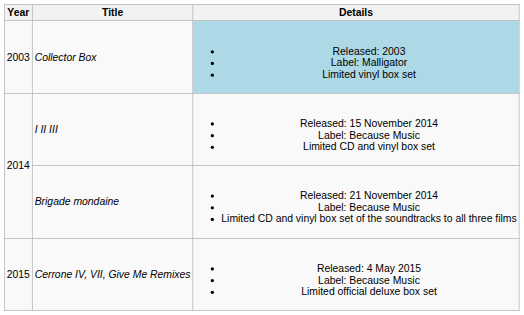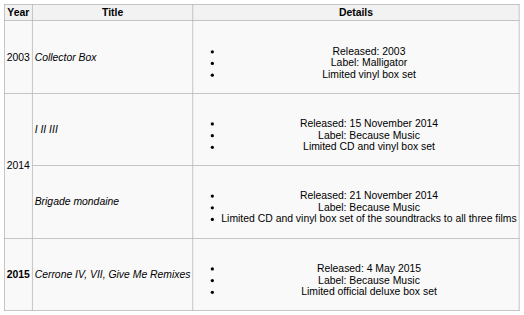(356, 63) lightblue background -> (356, 63) no background
(18, 274) normal -> (18, 274) bold
